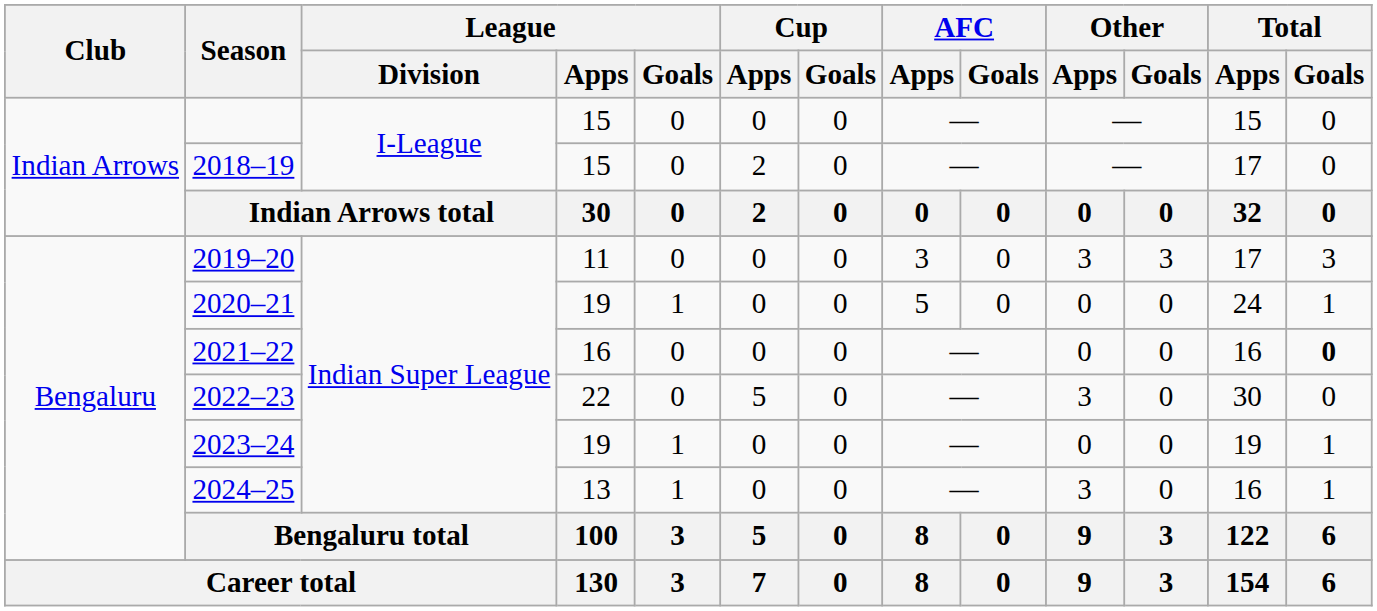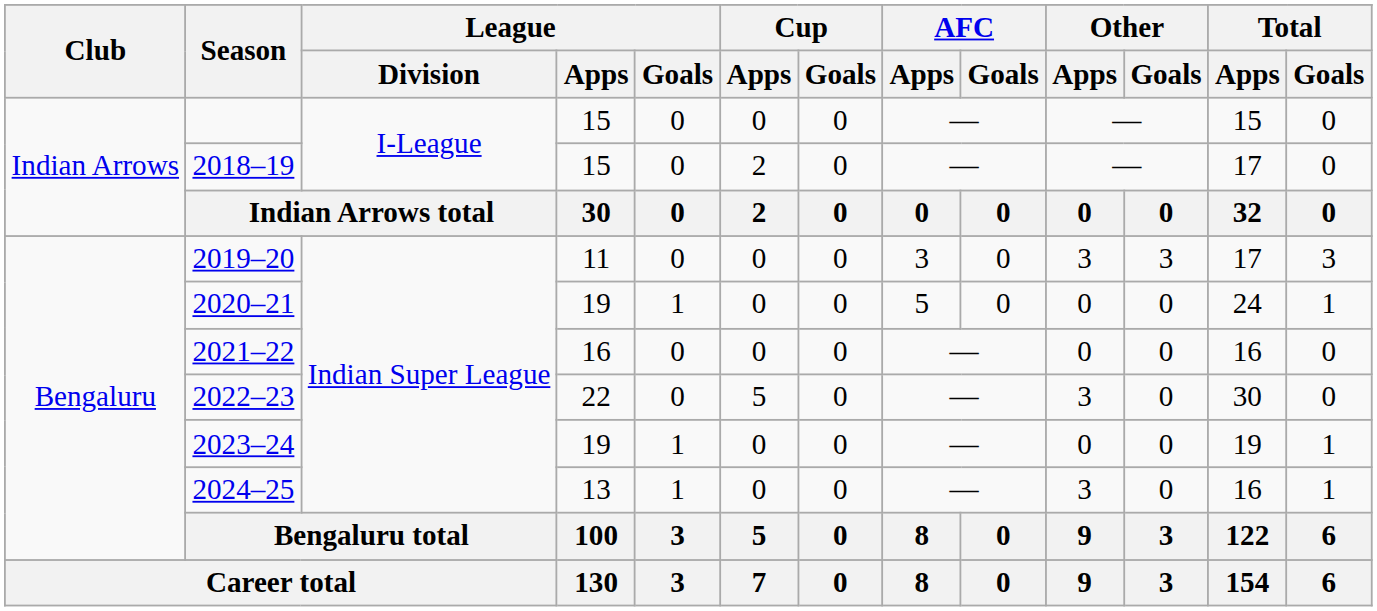(1329, 350) bold -> (1329, 350) normal
